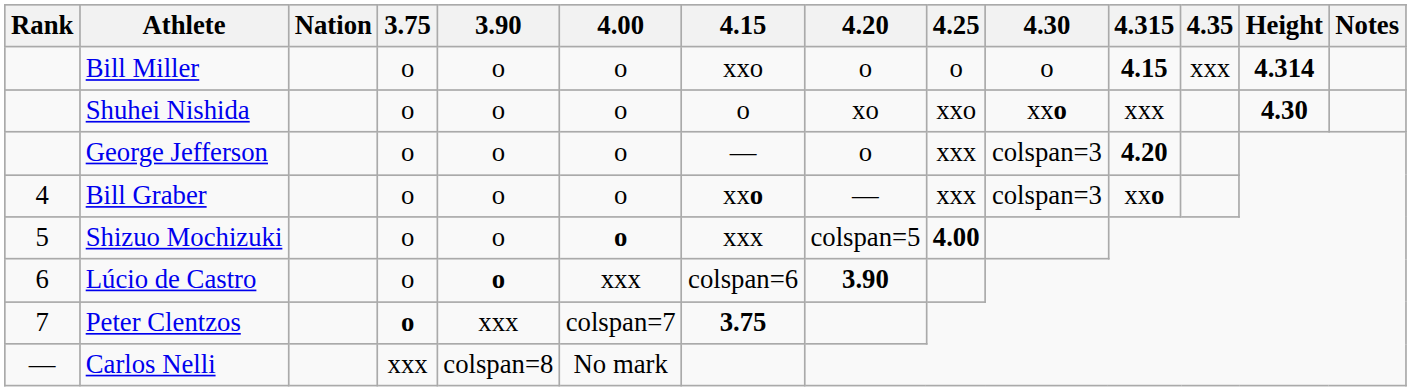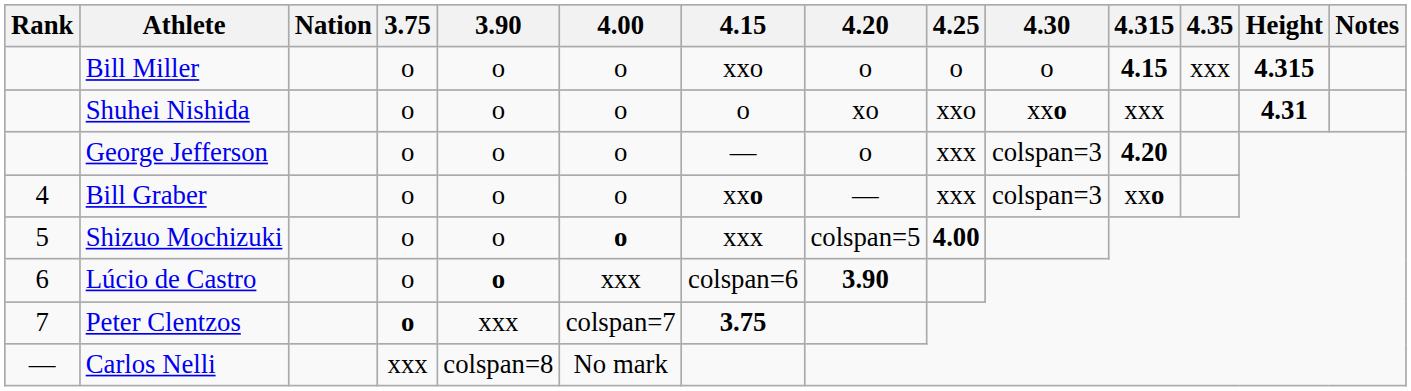(1284, 68) 4.314 -> (1284, 68) 4.315
(1284, 110) 4.30 -> (1284, 110) 4.31
